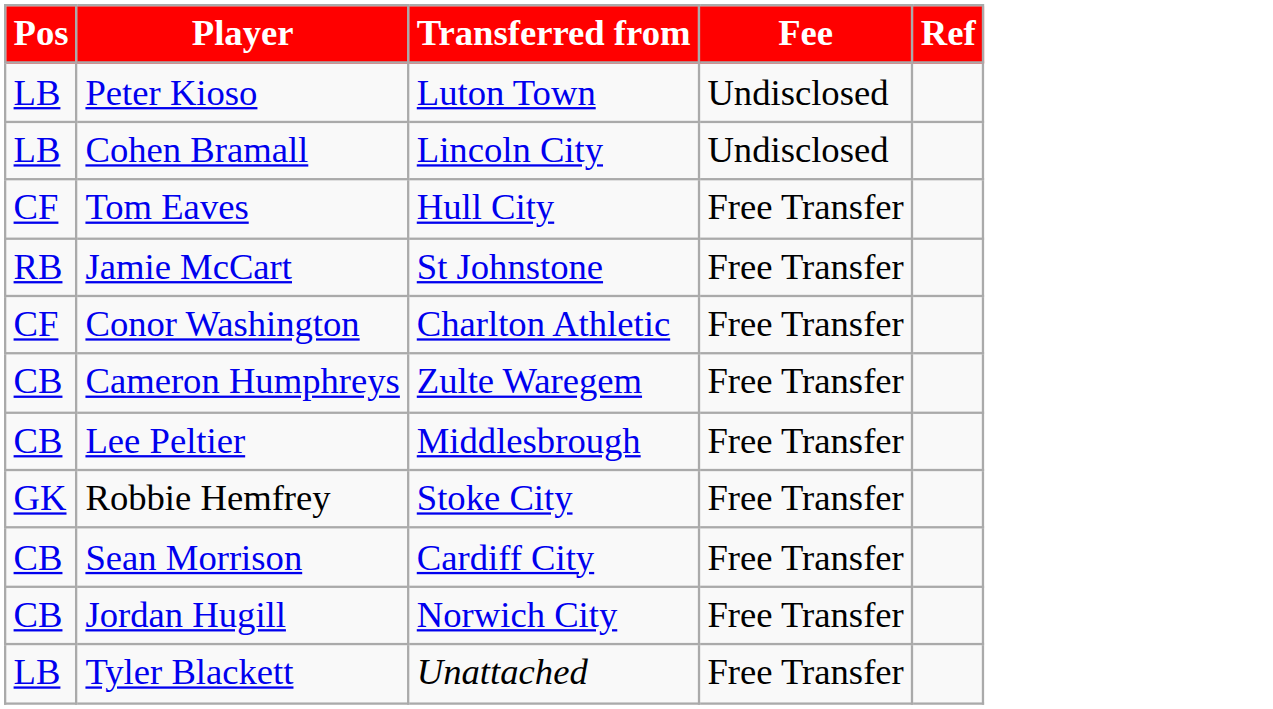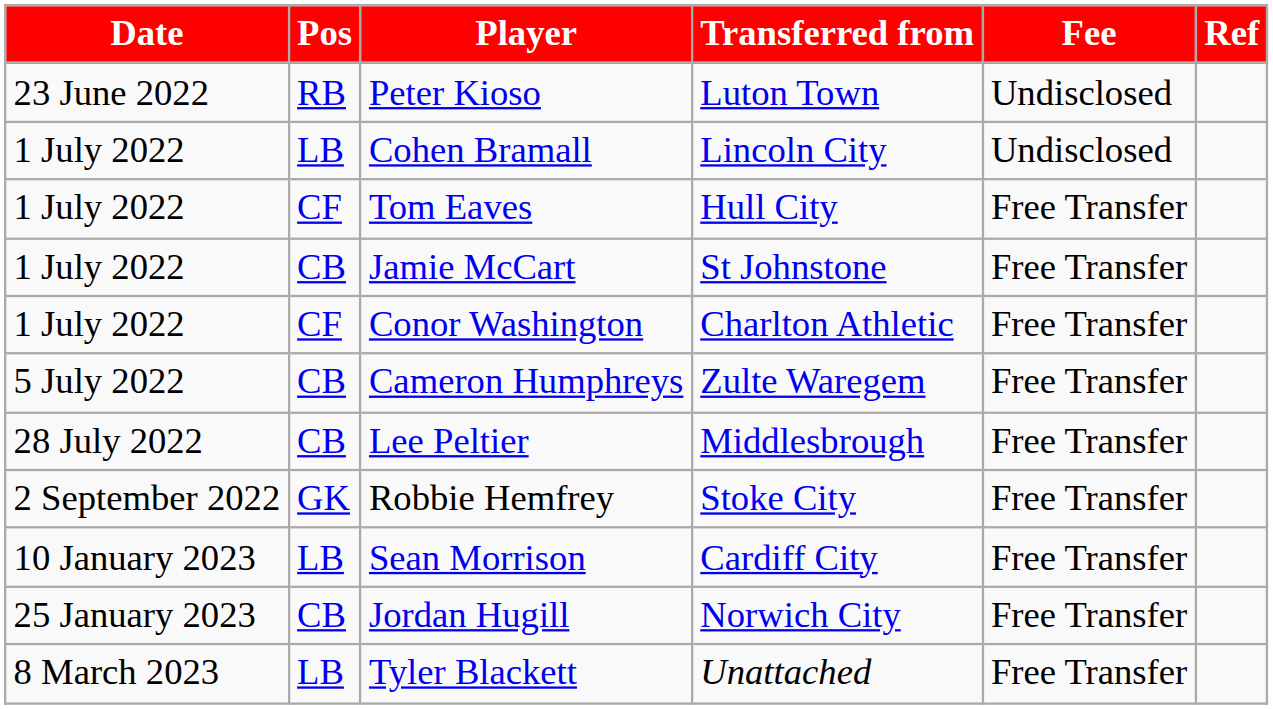+ column: (147, 33)
(37, 91) LB -> (322, 91) RB
(38, 265) RB -> (322, 265) CB
(38, 556) CB -> (321, 556) LB
